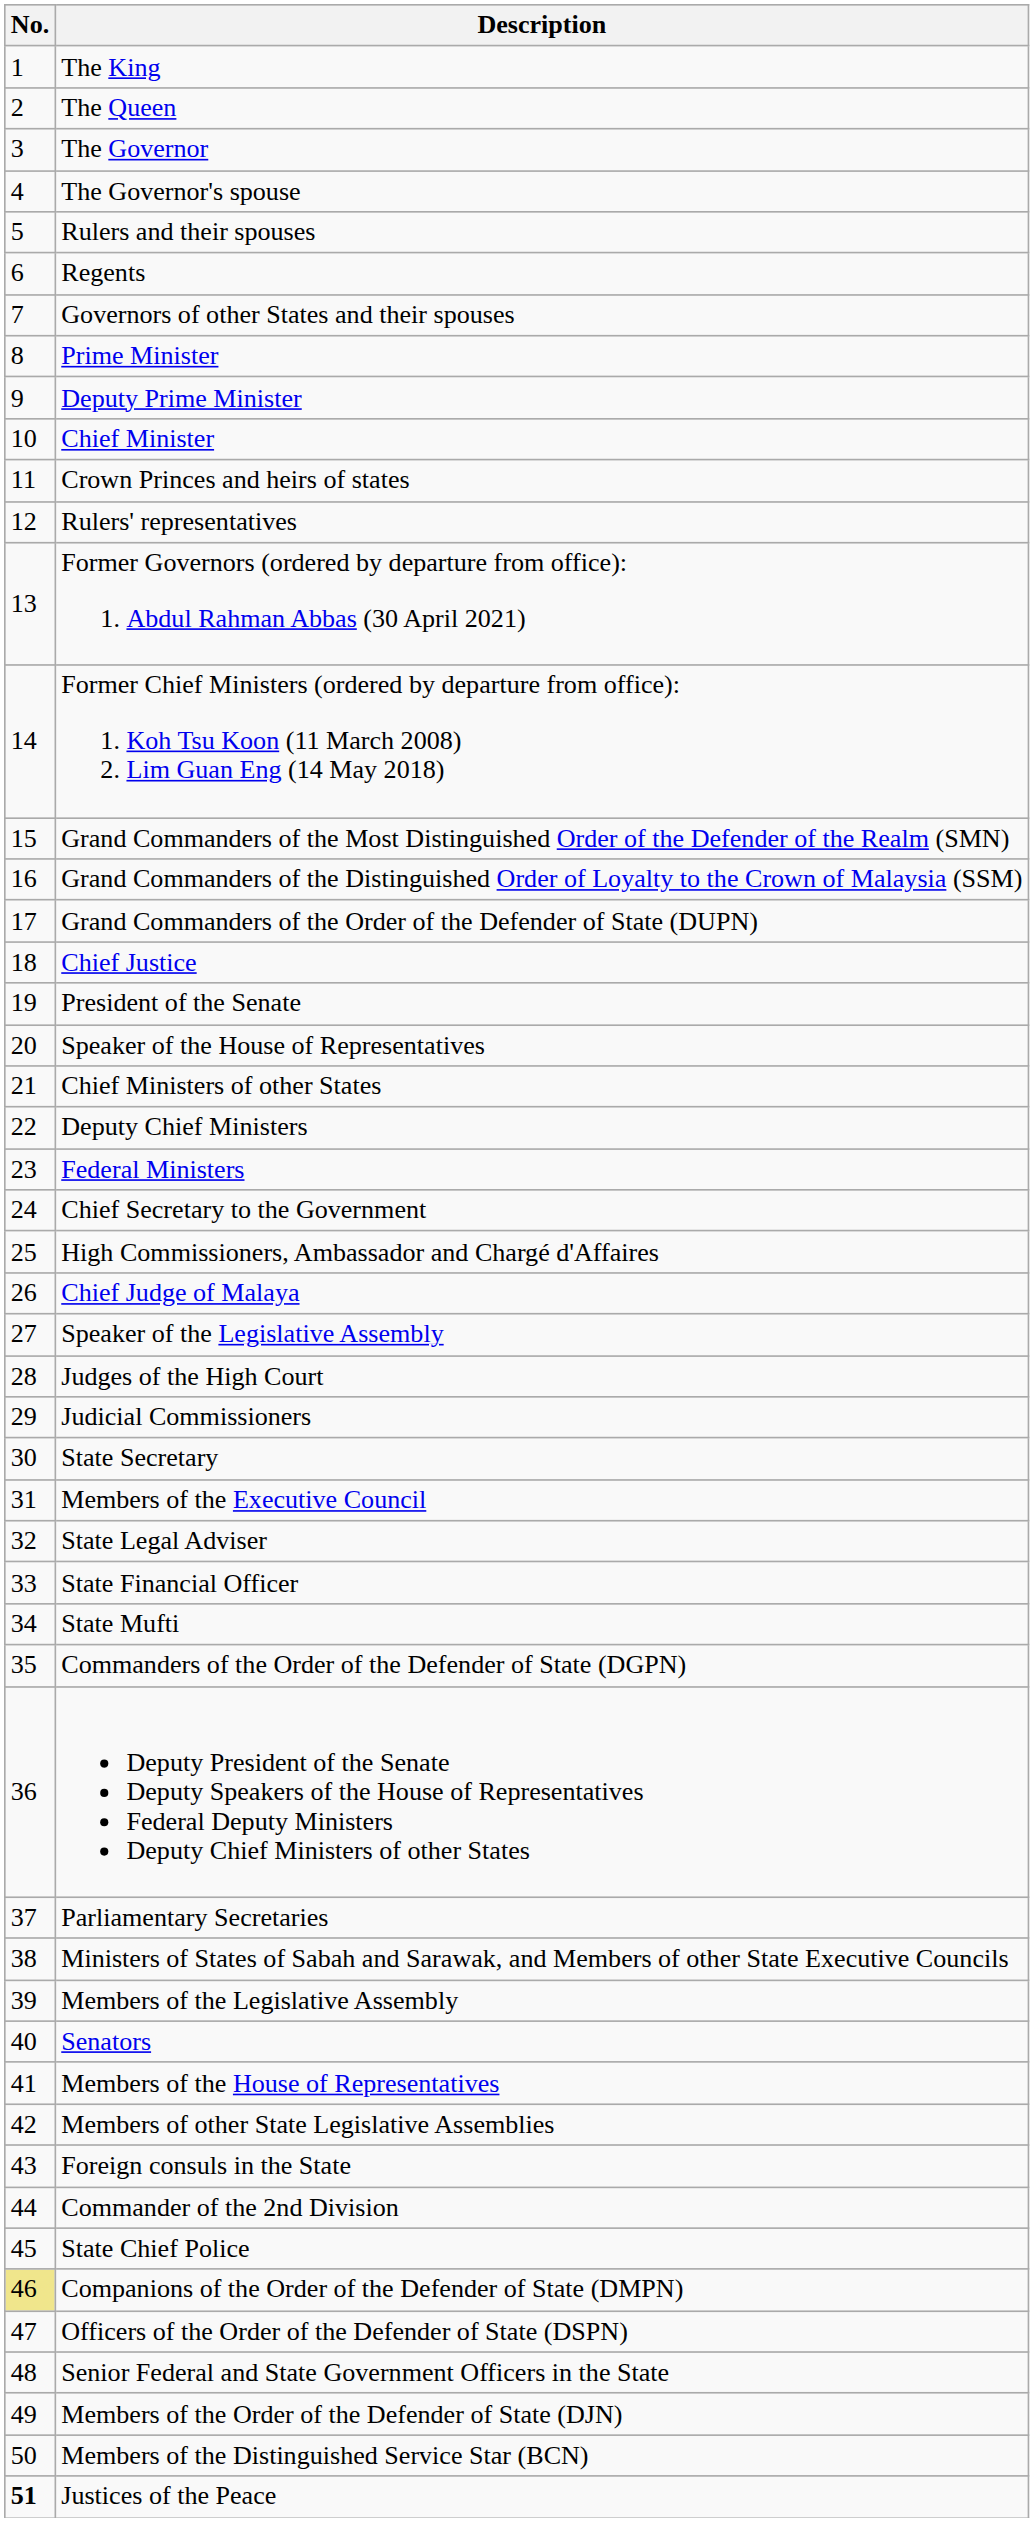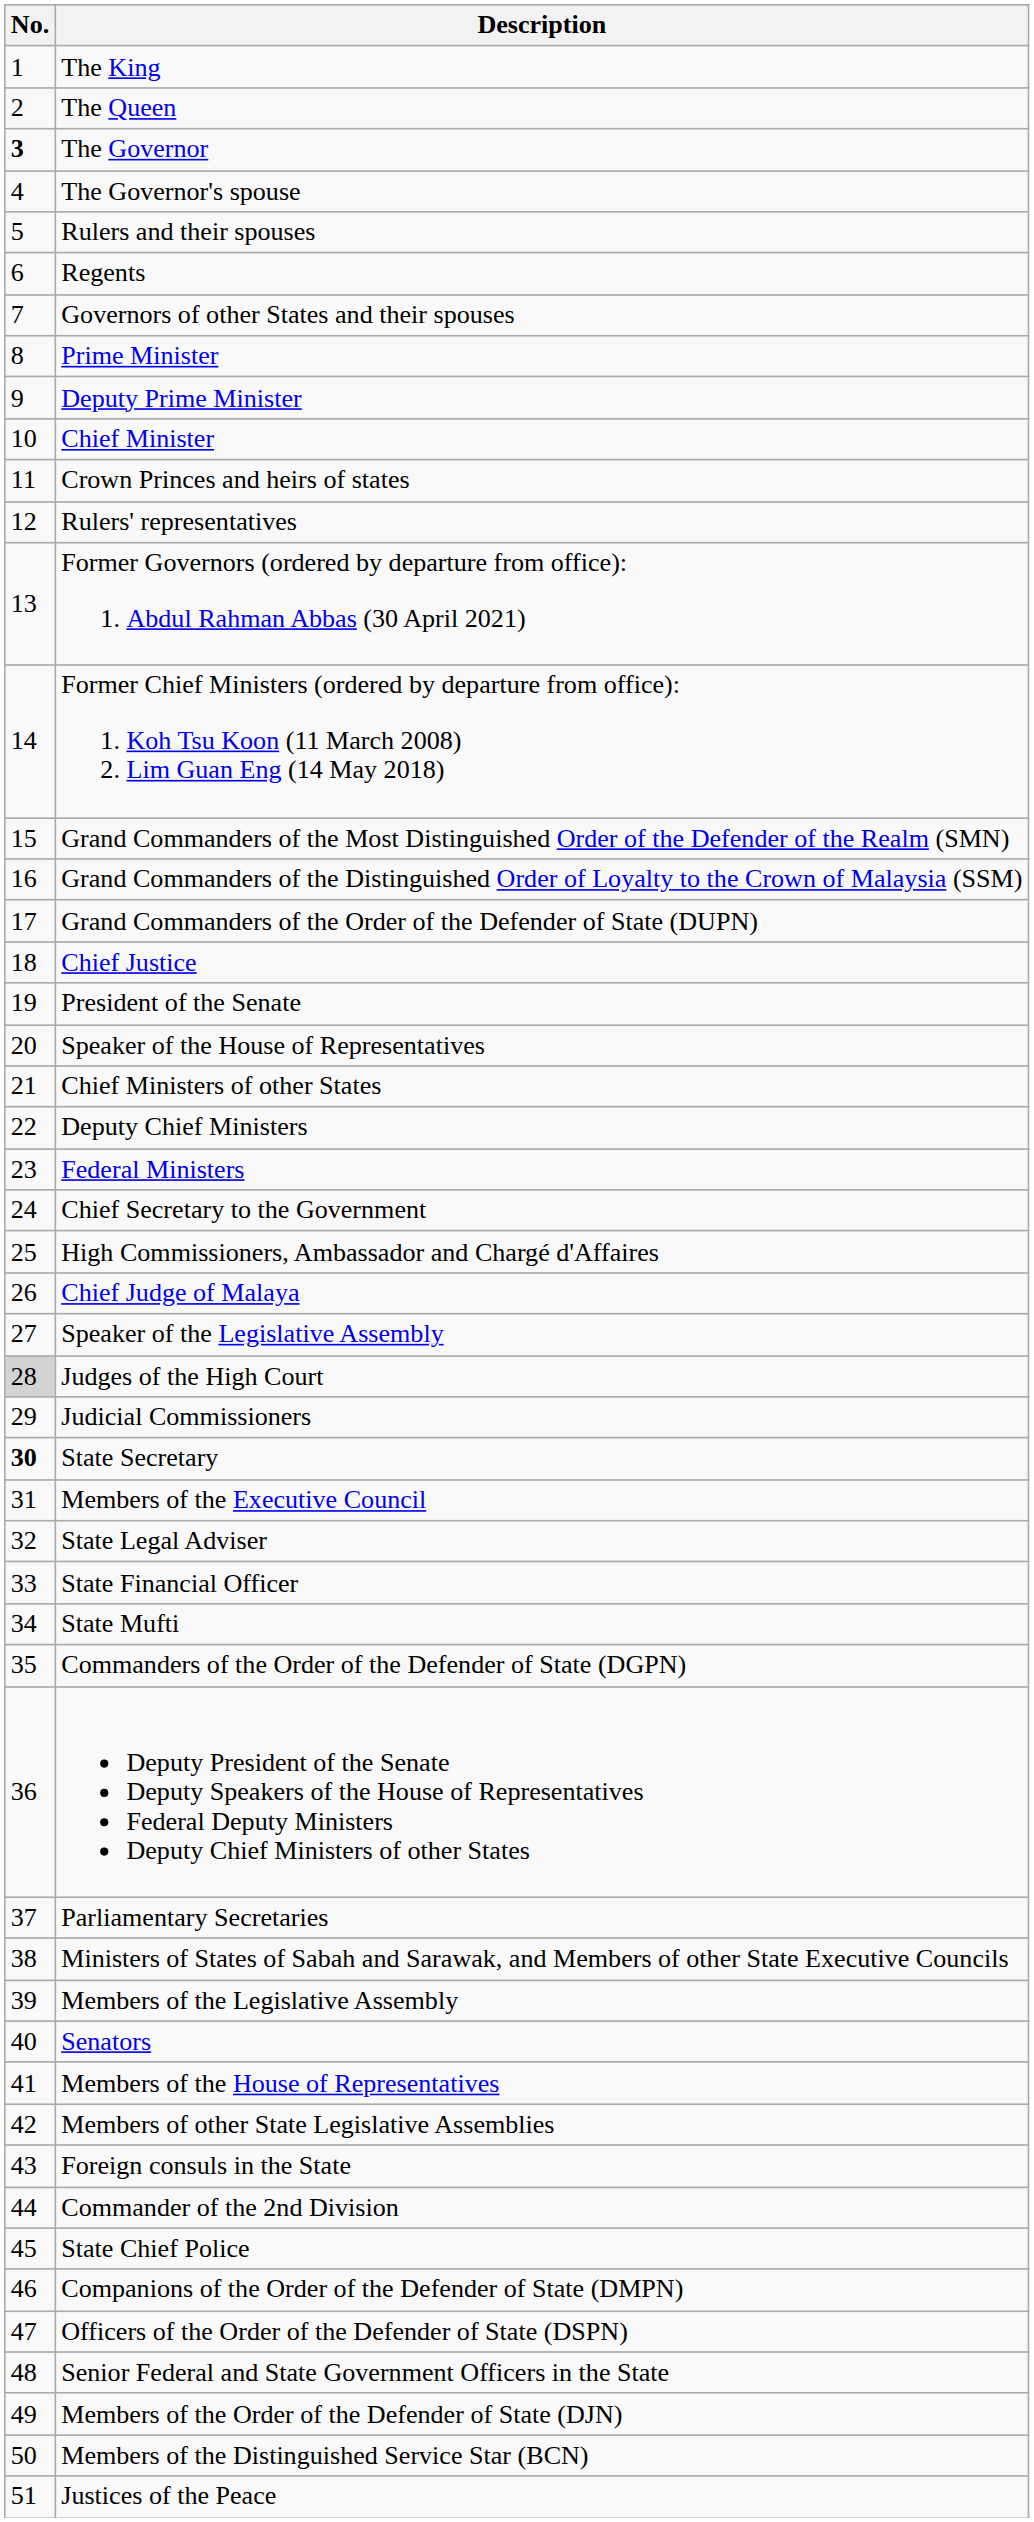(17, 149) normal -> (17, 149) bold
(24, 1375) no background -> (24, 1375) lightgrey background
(24, 1458) normal -> (24, 1458) bold
(24, 2289) khaki background -> (24, 2289) no background
(24, 2496) bold -> (24, 2496) normal
